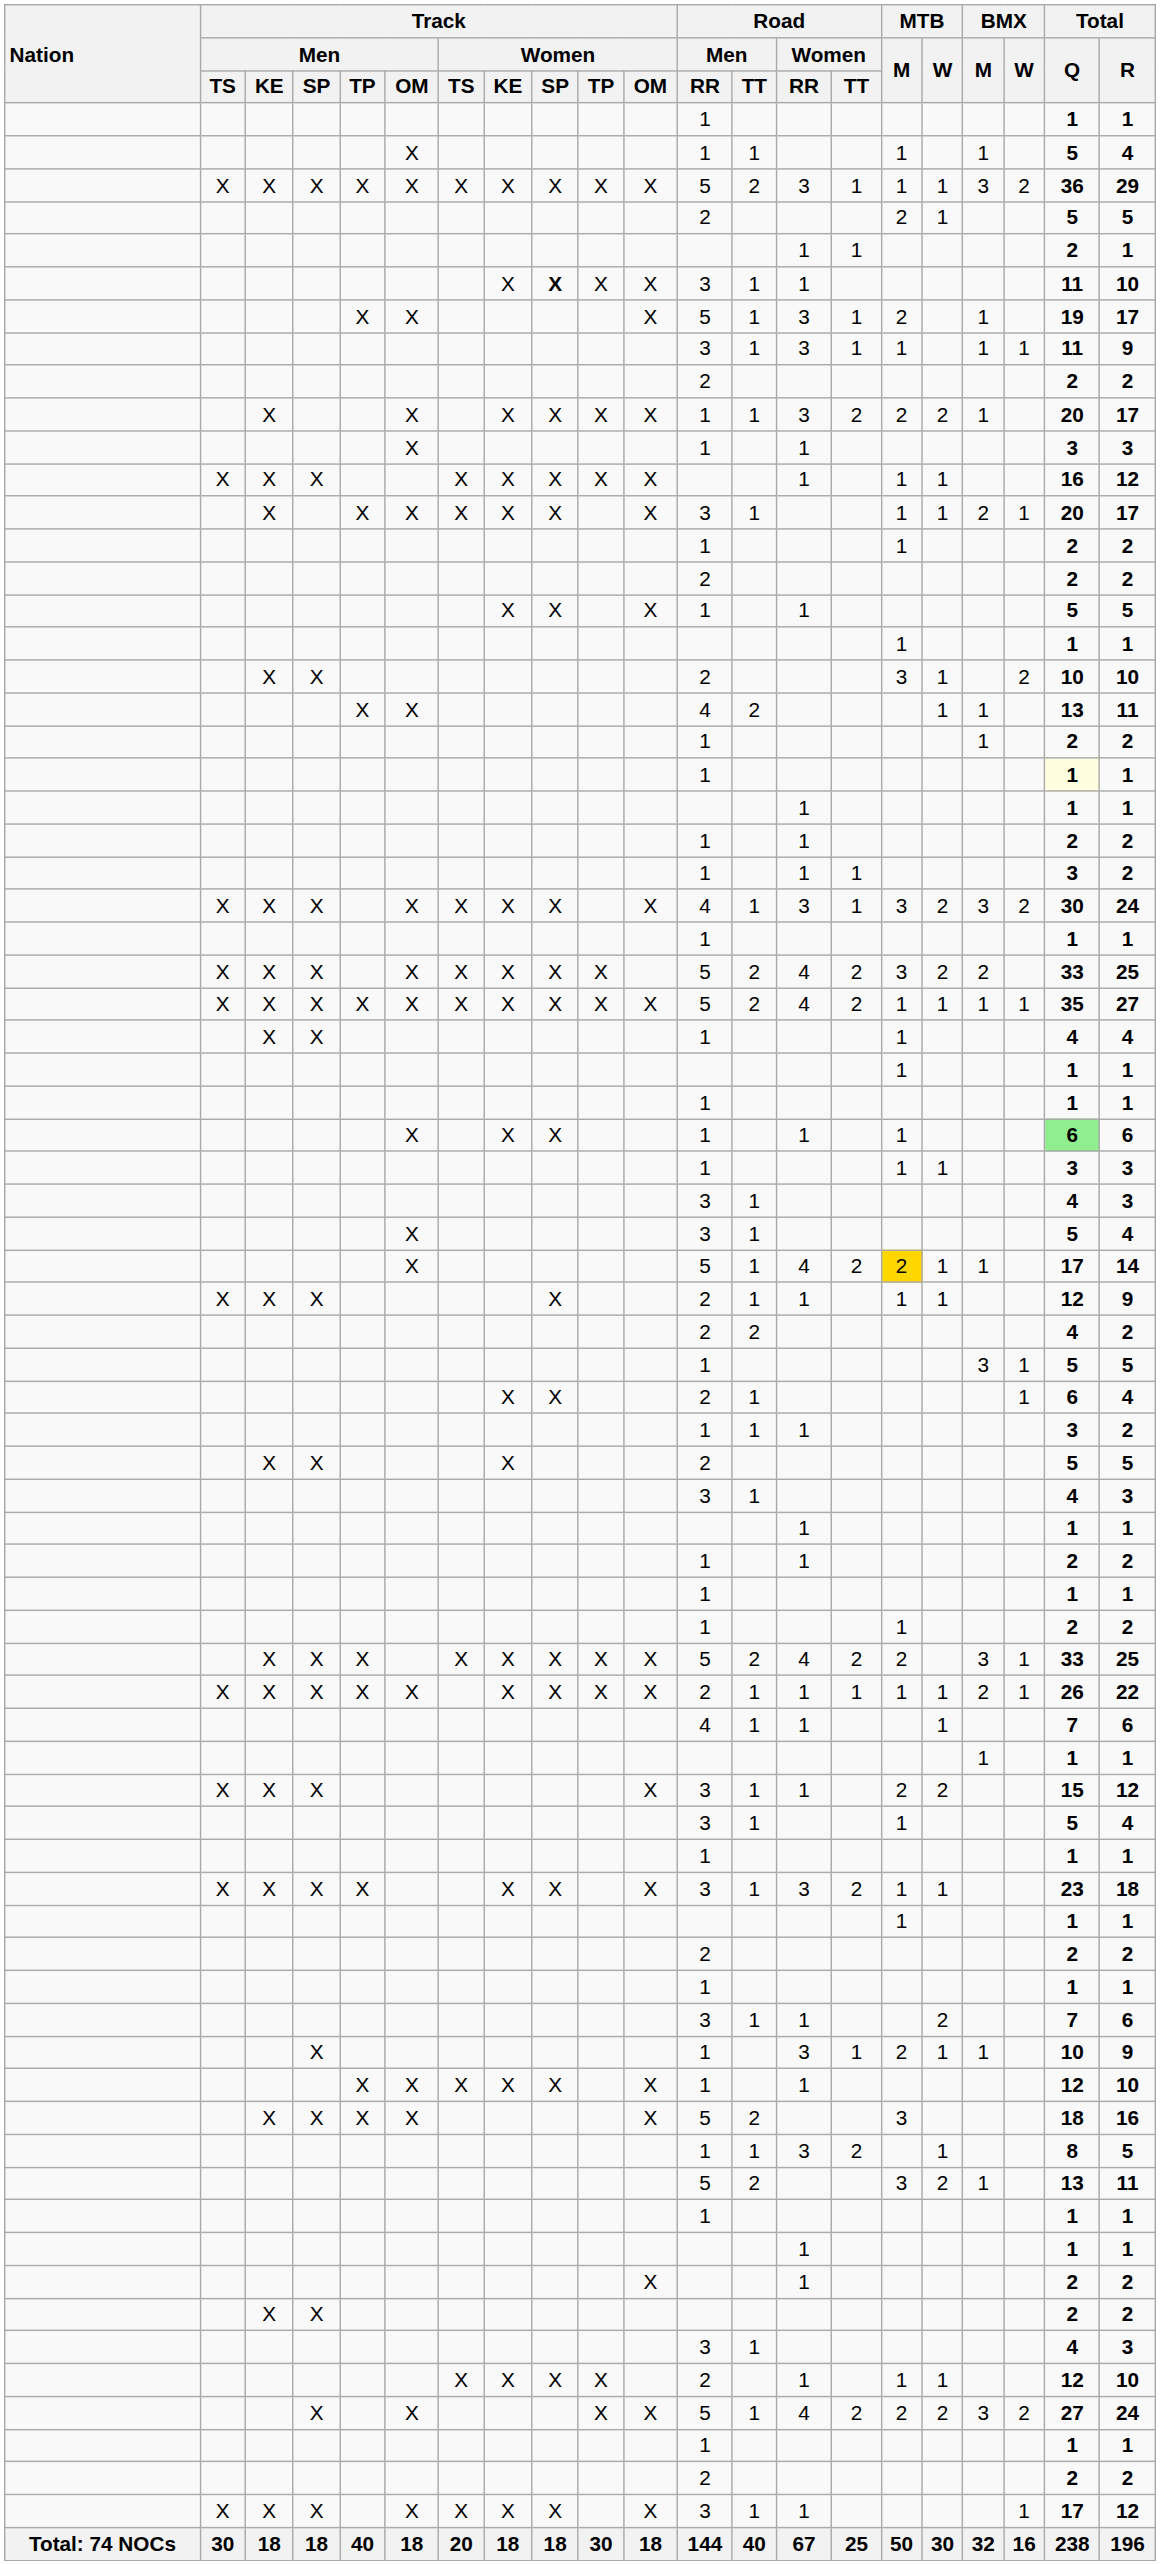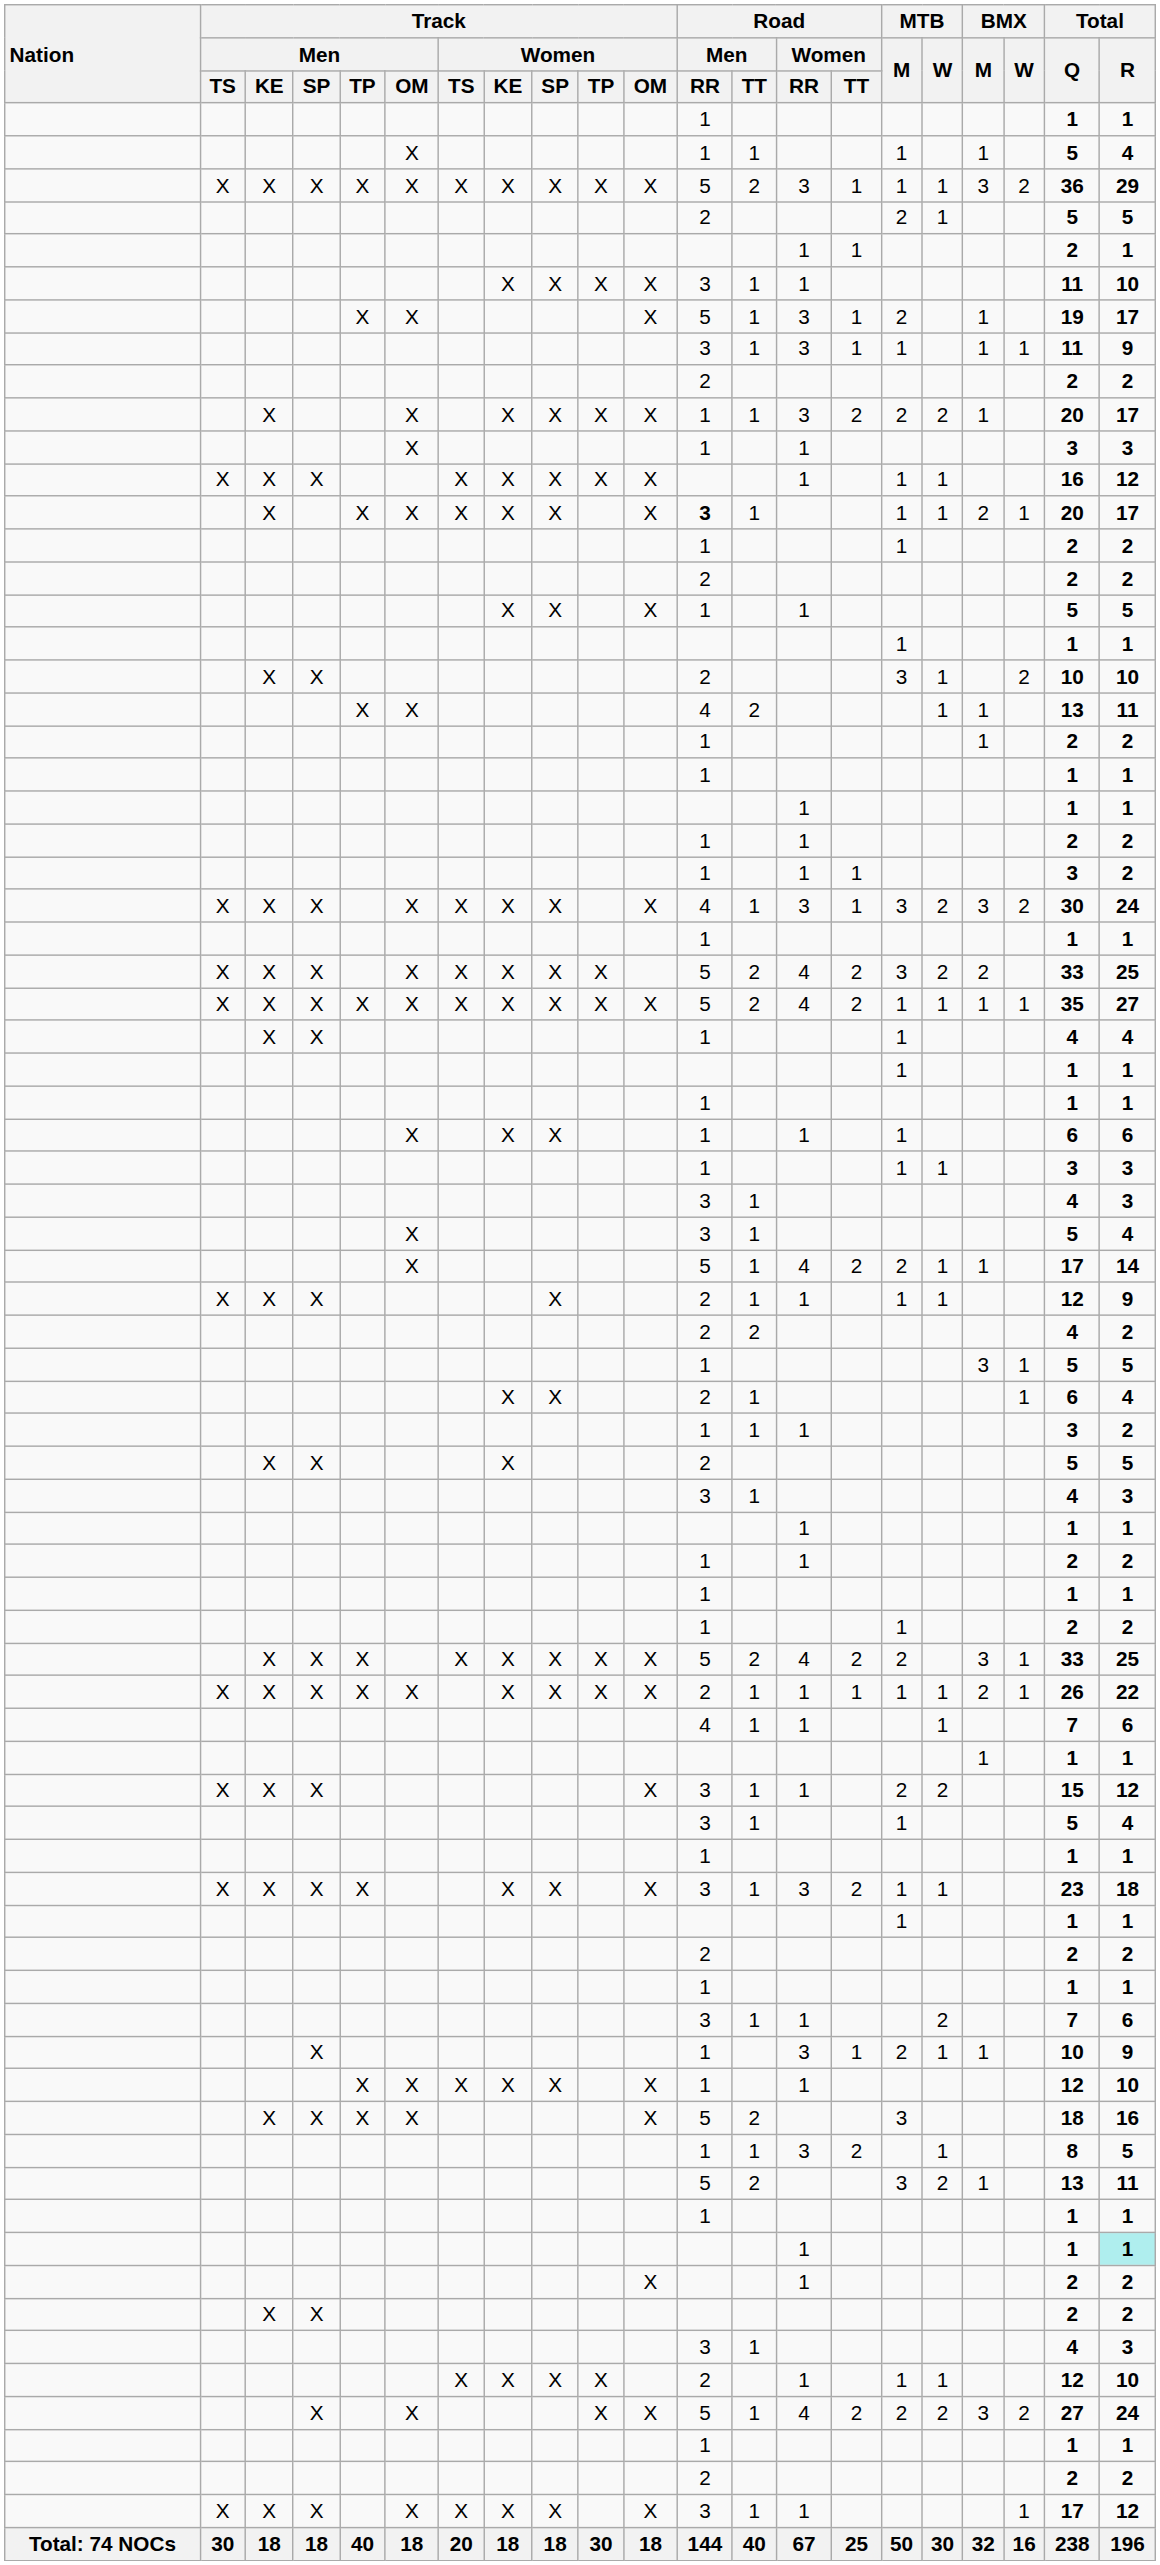(555, 284) bold -> (555, 284) normal
(705, 513) normal -> (705, 513) bold
(1072, 775) lightyellow background -> (1072, 775) no background
(1072, 1135) lightgreen background -> (1072, 1135) no background
(902, 1266) gold background -> (902, 1266) no background
(1128, 2249) no background -> (1128, 2249) paleturquoise background
